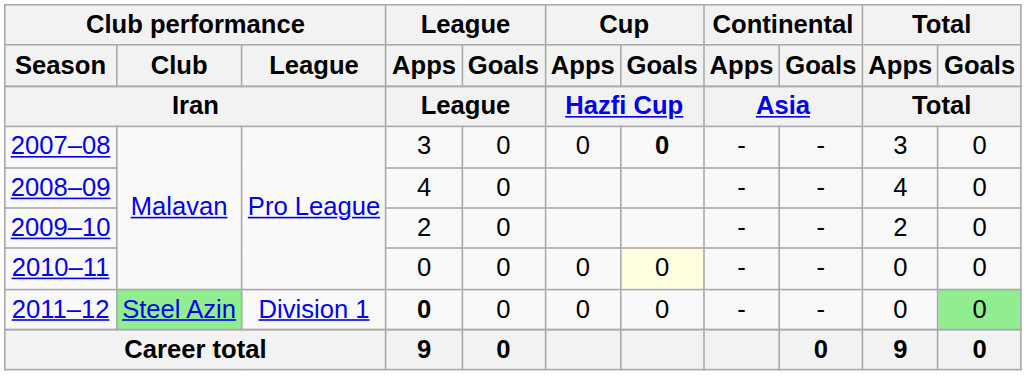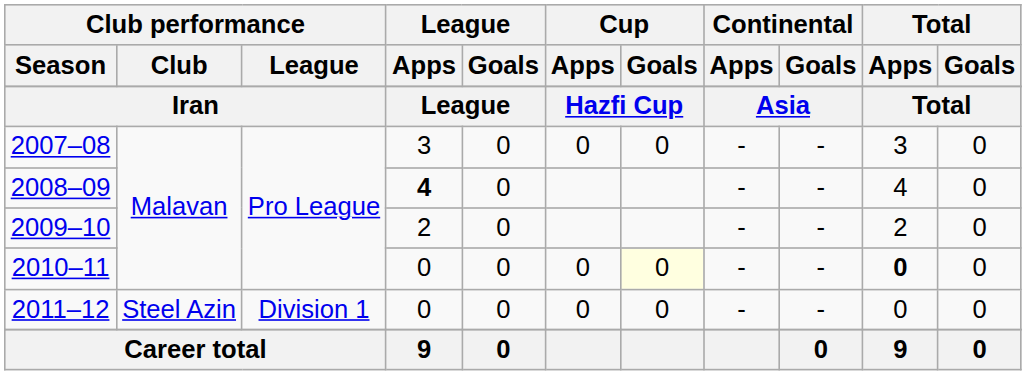(662, 146) bold -> (662, 146) normal
(424, 187) normal -> (424, 187) bold
(900, 268) normal -> (900, 268) bold
(179, 308) lightgreen background -> (179, 308) no background
(424, 308) bold -> (424, 308) normal
(980, 308) lightgreen background -> (980, 308) no background
